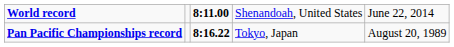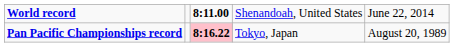(211, 32) no background -> (211, 32) pink background
